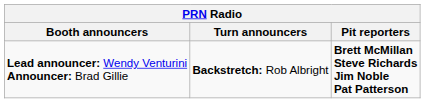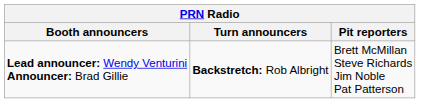(376, 70) bold -> (373, 70) normal
